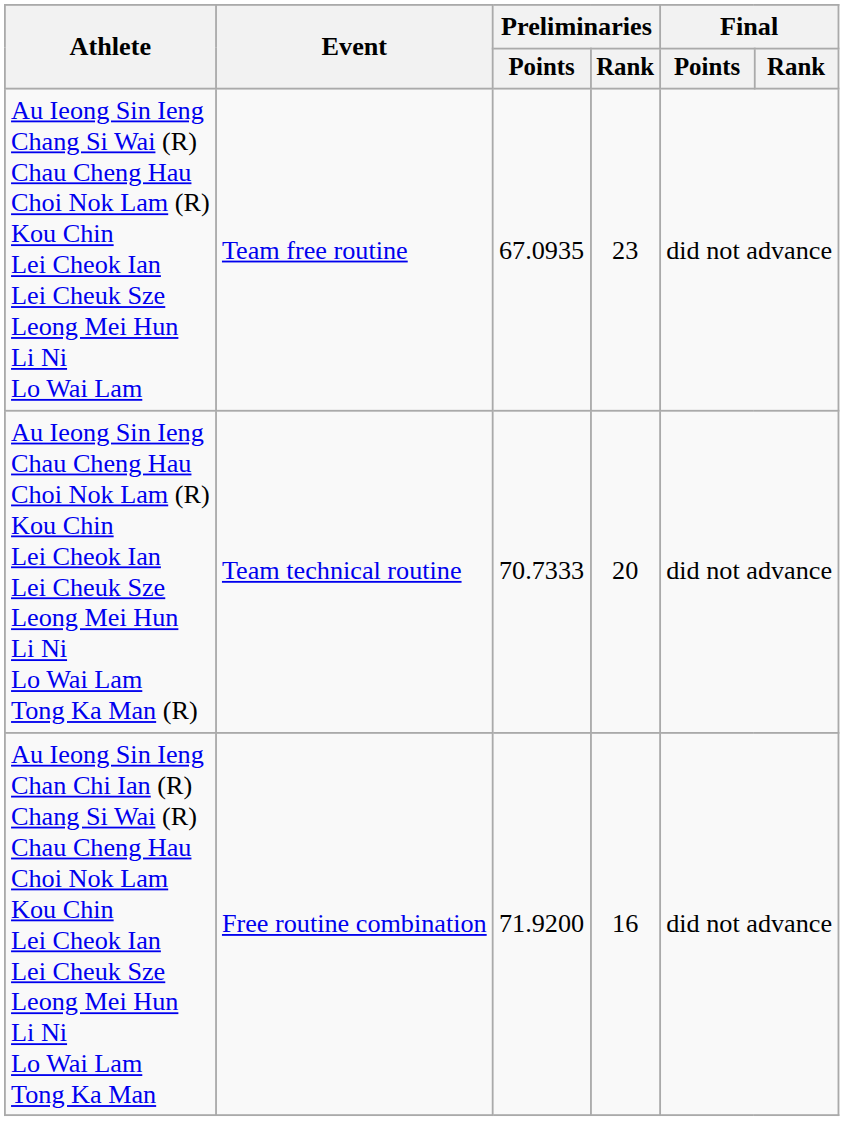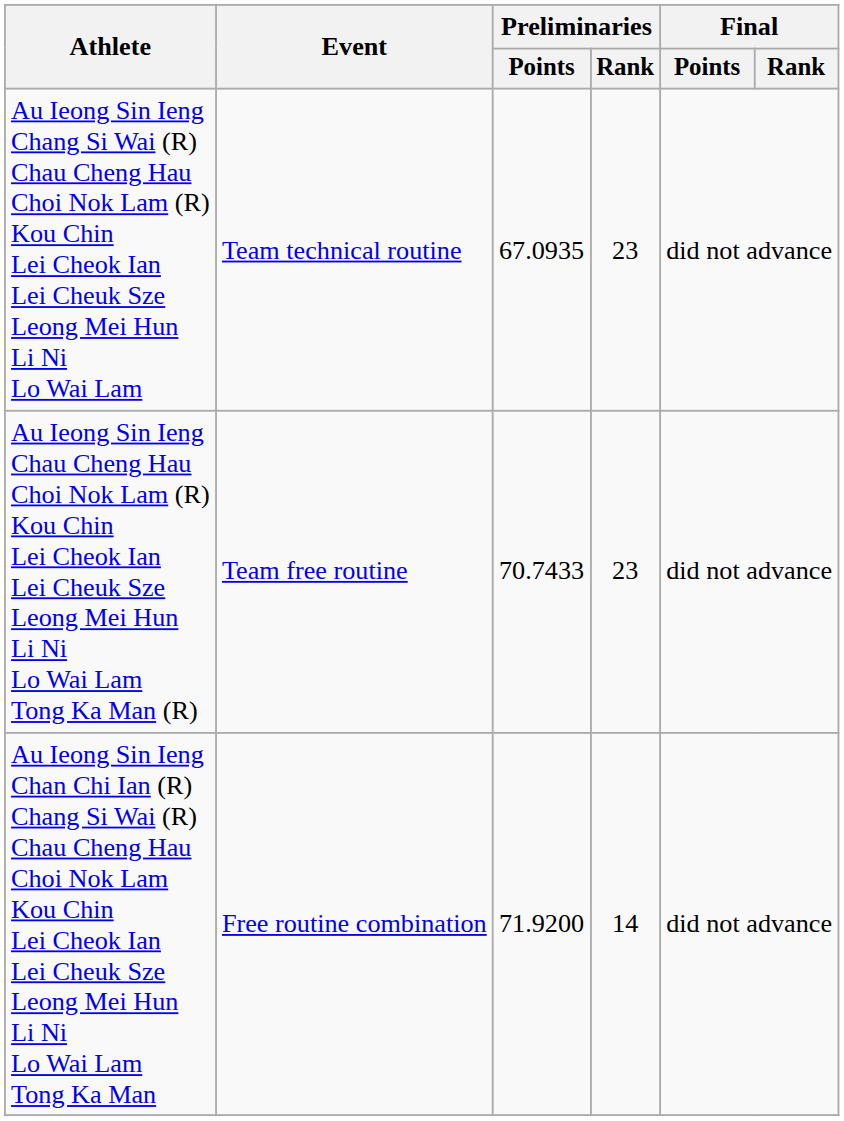(315, 249) Team free routine -> (342, 249) Team technical routine
(342, 571) Team technical routine -> (315, 571) Team free routine
(542, 571) 70.7333 -> (542, 571) 70.7433
(625, 571) 20 -> (625, 571) 23
(625, 924) 16 -> (625, 924) 14
